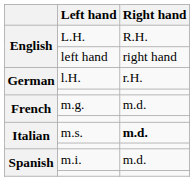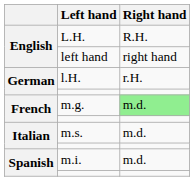(134, 105) no background -> (134, 105) lightgreen background
(135, 132) bold -> (134, 132) normal
